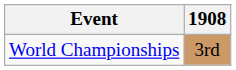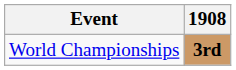(207, 49) normal -> (207, 49) bold
